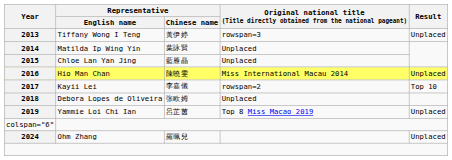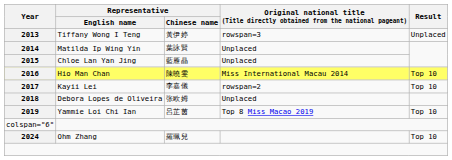(428, 73) Unplaced -> (424, 73) Top 10
(428, 112) Unplaced -> (424, 112) Top 10
(428, 137) Unplaced -> (424, 137) Top 10
